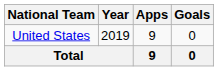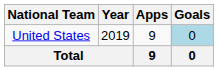(192, 35) no background -> (192, 35) lightblue background
